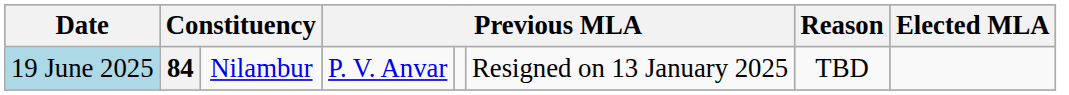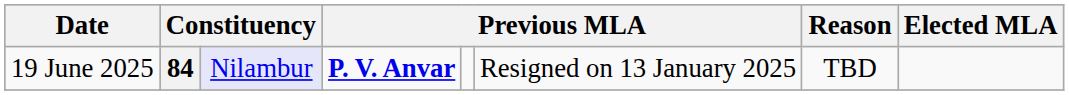(82, 68) lightblue background -> (82, 68) no background
(261, 68) no background -> (261, 68) lavender background
(388, 68) normal -> (392, 68) bold
